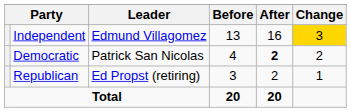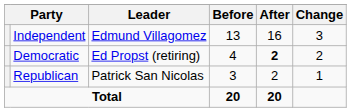(319, 35) gold background -> (319, 35) no background
(148, 55) Patrick San Nicolas -> (146, 55) Ed Propst (retiring)
(146, 76) Ed Propst (retiring) -> (148, 76) Patrick San Nicolas
